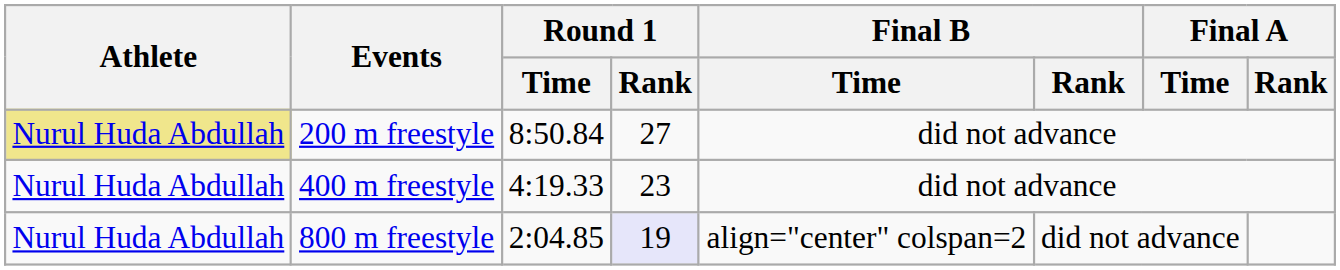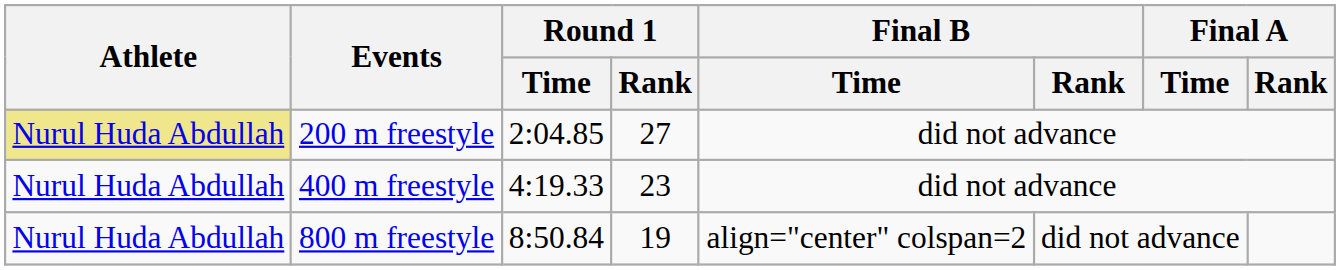(556, 134) 8:50.84 -> (556, 134) 2:04.85
(556, 237) 2:04.85 -> (556, 237) 8:50.84
(655, 237) lavender background -> (655, 237) no background
